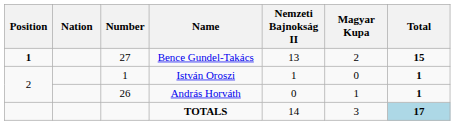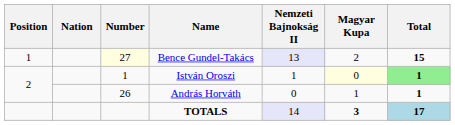(29, 57) bold -> (29, 57) normal
(125, 57) no background -> (125, 57) lightyellow background
(294, 57) no background -> (294, 57) lavender background
(356, 75) no background -> (356, 75) lightyellow background
(419, 75) no background -> (419, 75) lightgreen background
(294, 111) no background -> (294, 111) lavender background
(356, 111) normal -> (356, 111) bold
